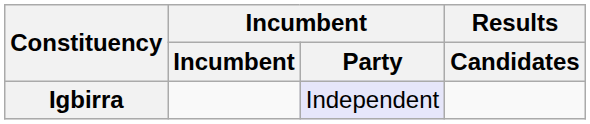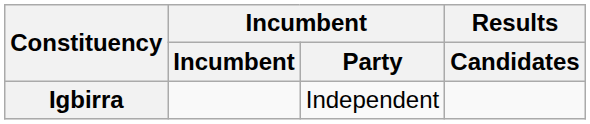(372, 99) lavender background -> (372, 99) no background
